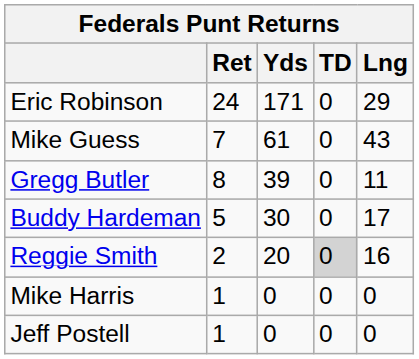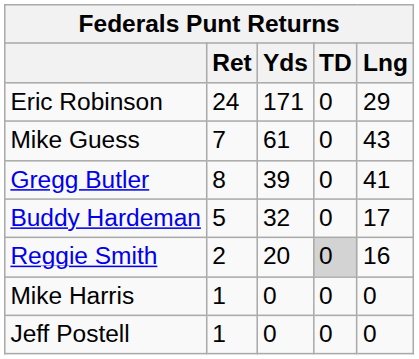(376, 179) 11 -> (377, 179) 41
(277, 218) 30 -> (277, 218) 32
